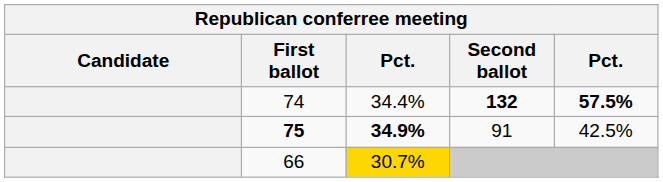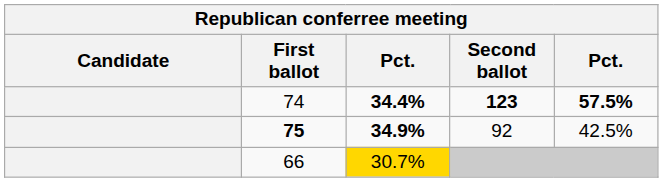(398, 101) normal -> (398, 101) bold
(502, 101) 132 -> (502, 101) 123
(502, 131) 91 -> (502, 131) 92
